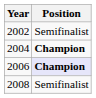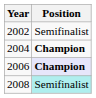(62, 84) no background -> (62, 84) paleturquoise background
